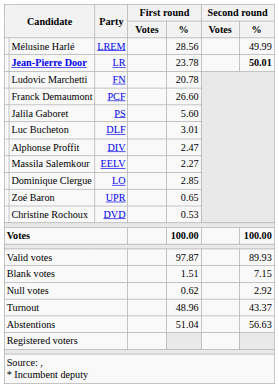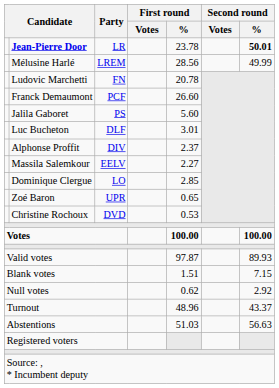rows swapped: (43, 46) <-> (49, 63)
(190, 147) 2.47 -> (190, 147) 2.37
(187, 324) 51.04 -> (187, 324) 51.03
